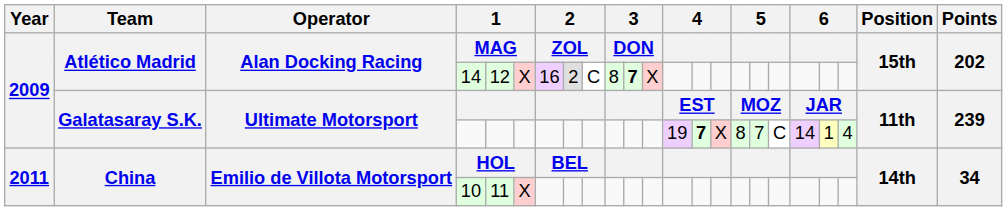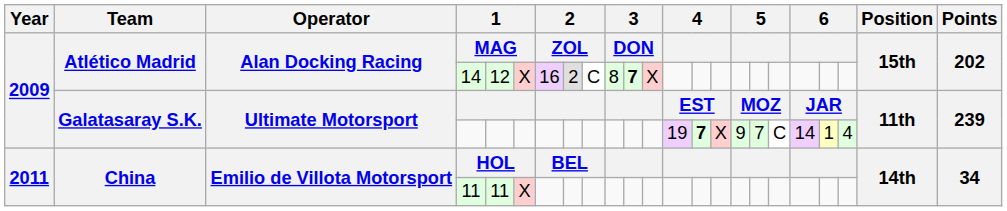(741, 134) 8 -> (741, 134) 9
(471, 191) 10 -> (471, 191) 11
